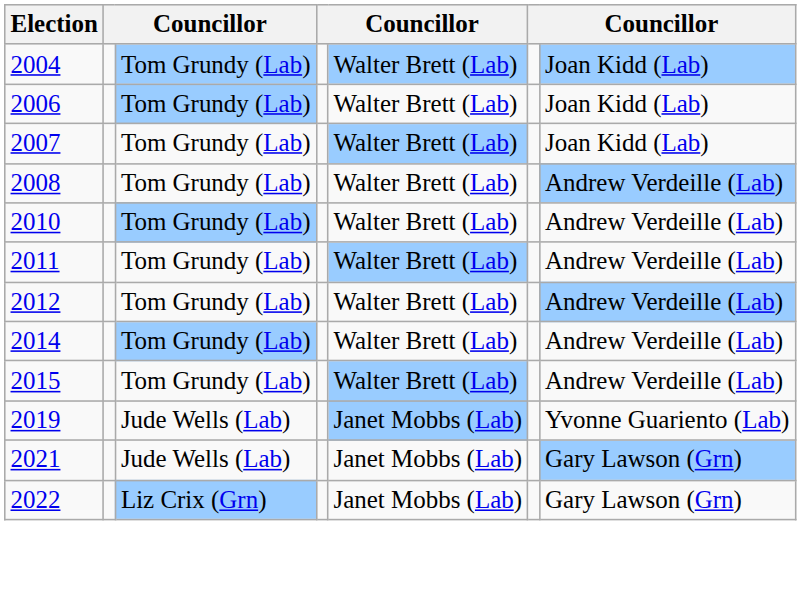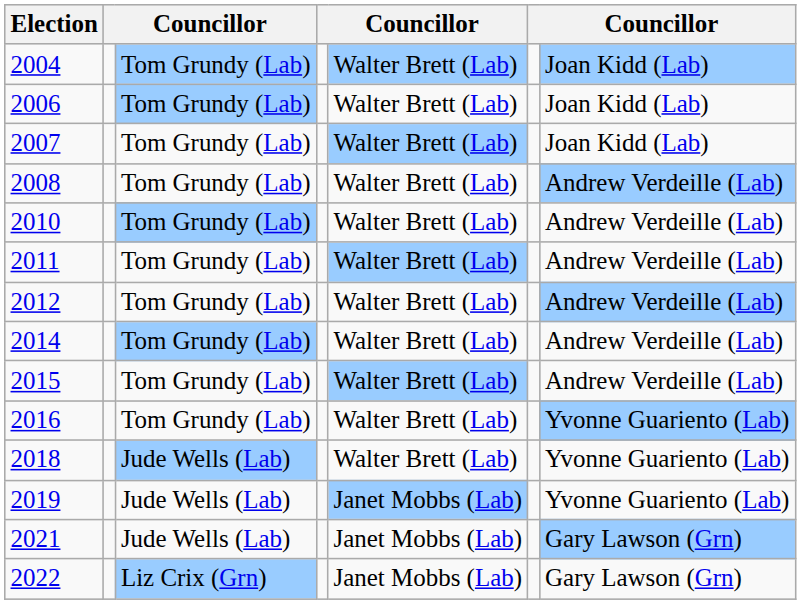+ row: (35, 420)
+ row: (35, 459)
